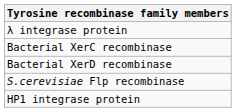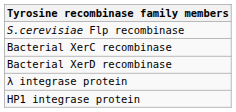(67, 30) λ integrase protein -> (96, 30) S.cerevisiae Flp recombinase
(96, 82) S.cerevisiae Flp recombinase -> (67, 82) λ integrase protein
